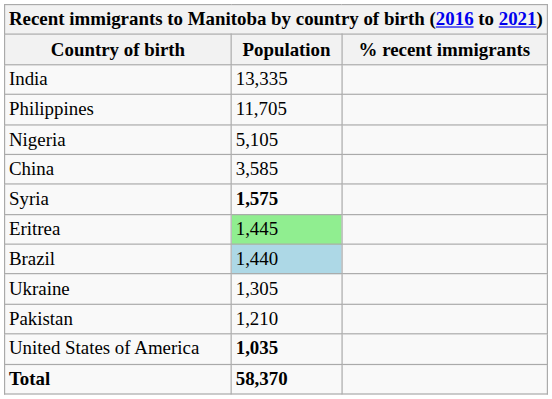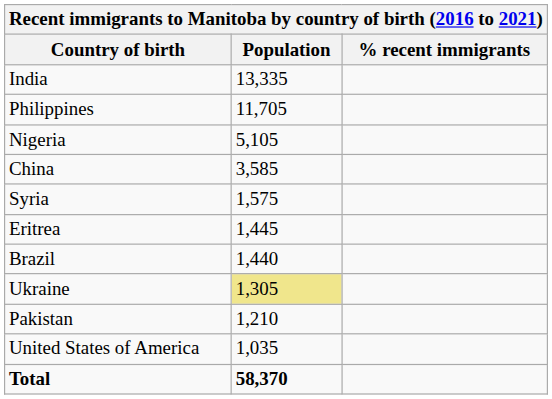(257, 199) bold -> (257, 199) normal
(257, 229) lightgreen background -> (257, 229) no background
(257, 259) lightblue background -> (257, 259) no background
(257, 288) no background -> (257, 288) khaki background
(257, 348) bold -> (257, 348) normal
